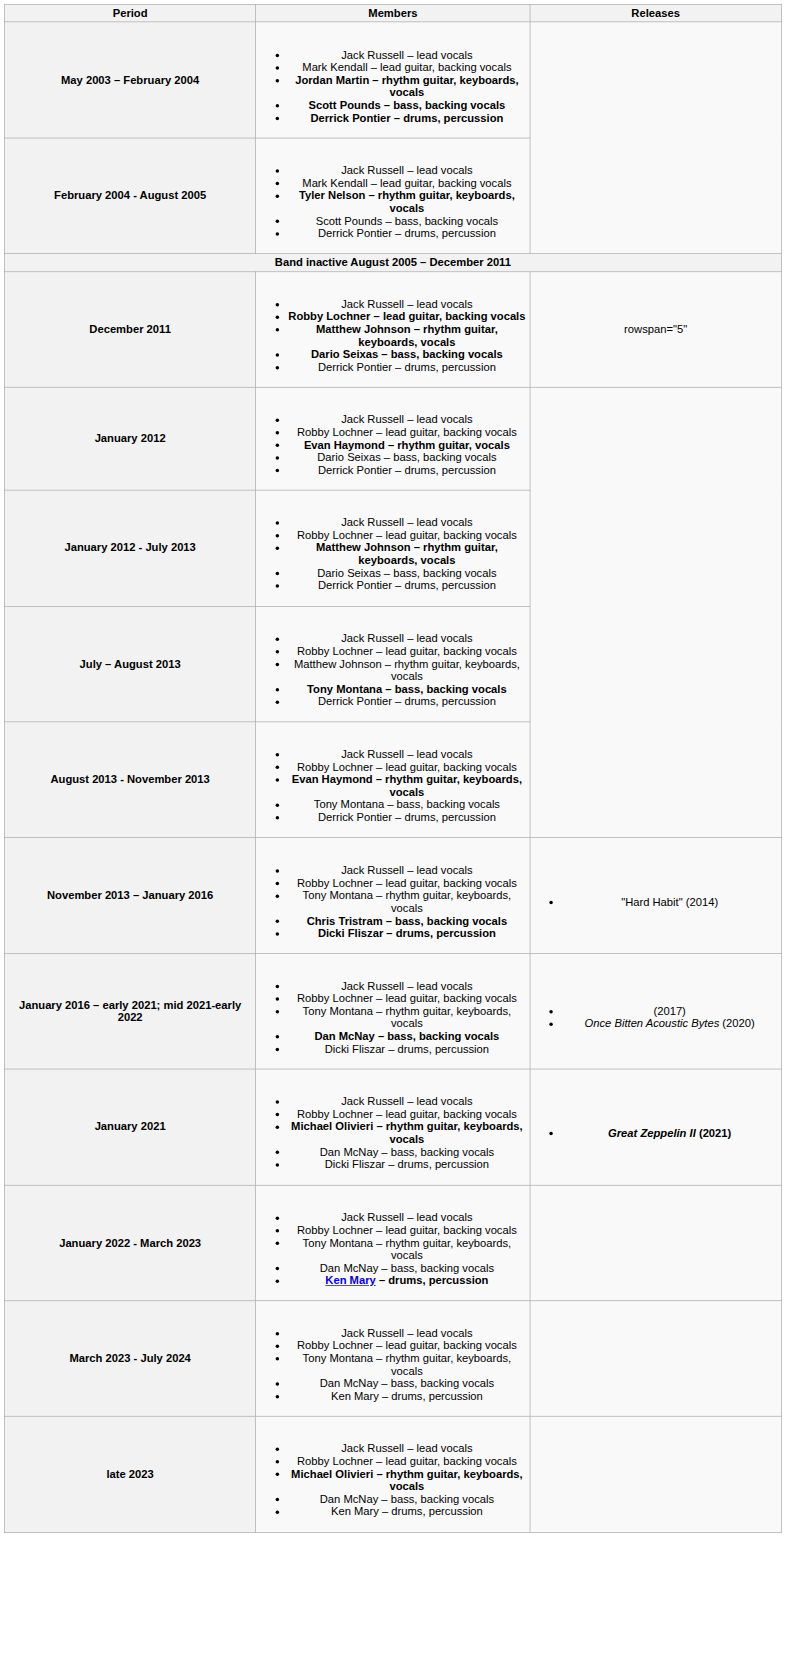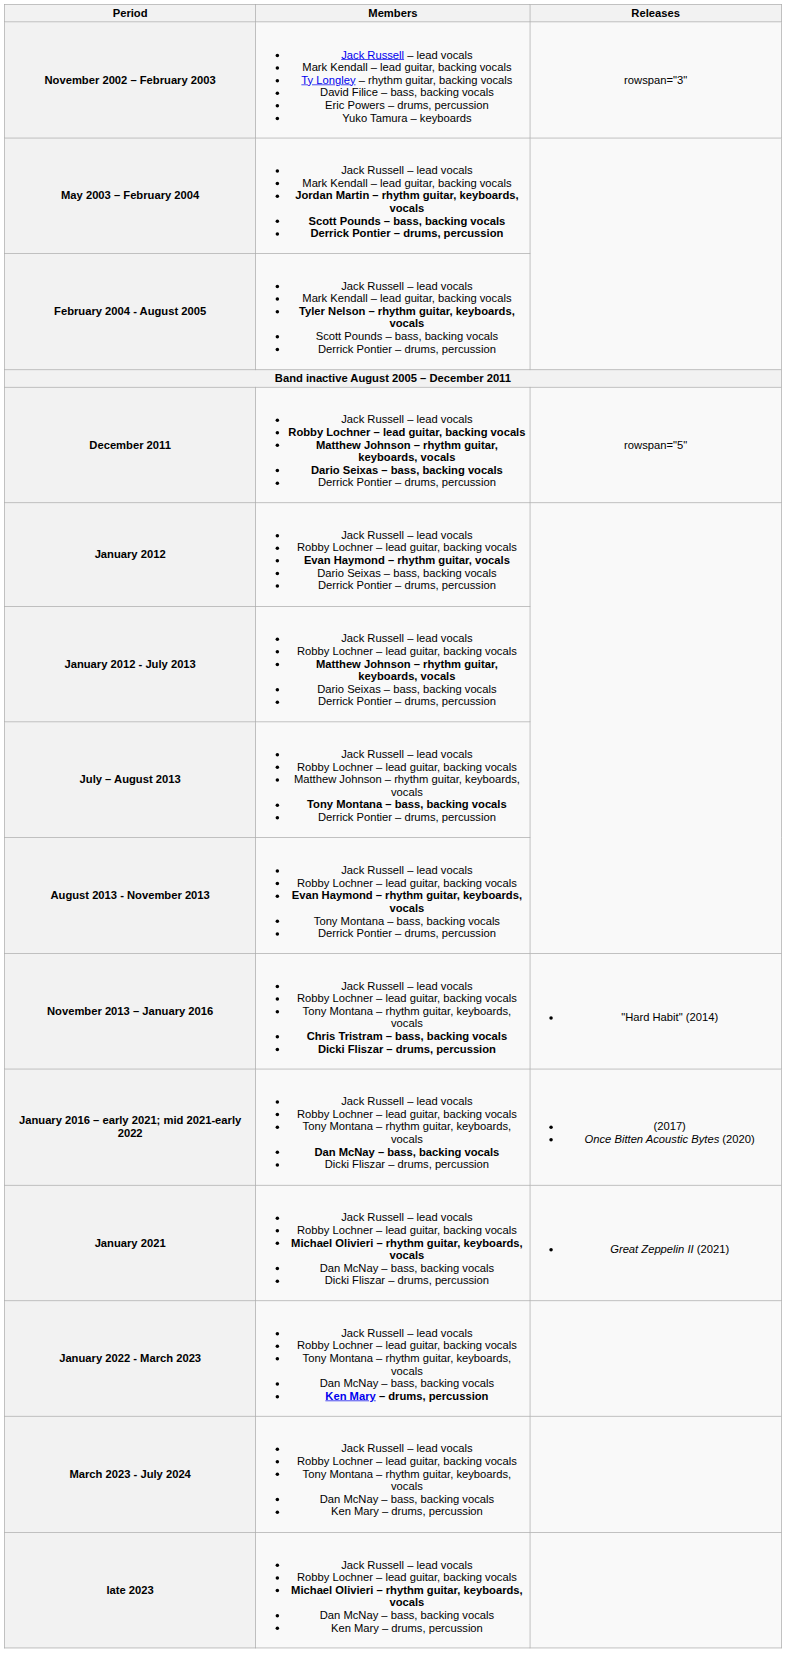+ row: (130, 80)
(656, 1133) bold -> (656, 1249) normal
